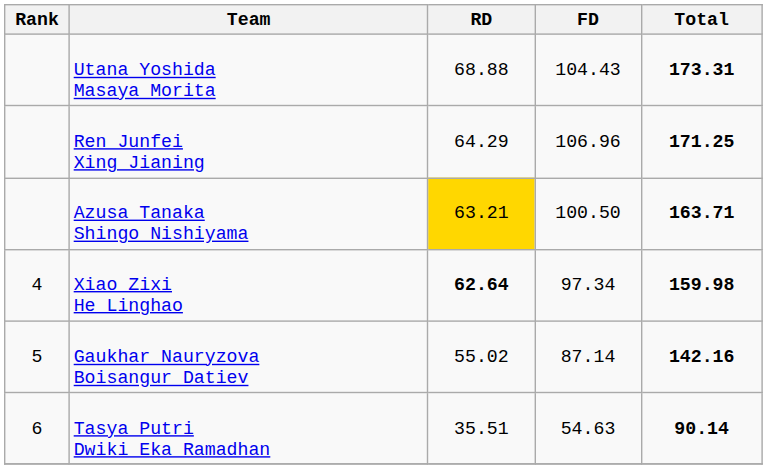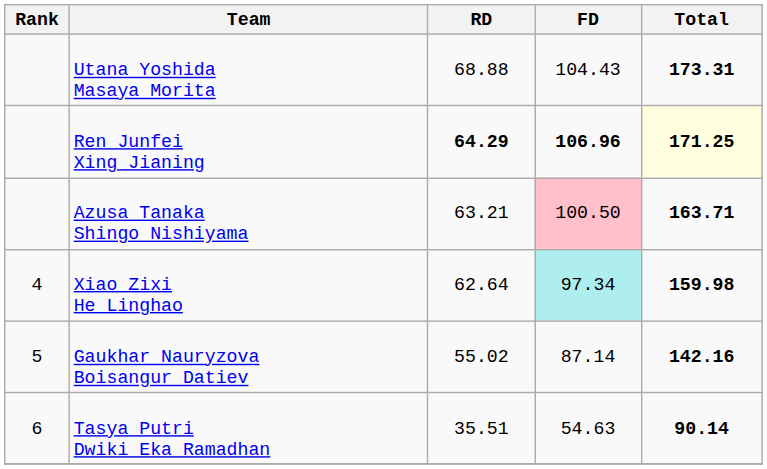(481, 142) normal -> (481, 142) bold
(588, 142) normal -> (588, 142) bold
(702, 142) no background -> (702, 142) lightyellow background
(481, 214) gold background -> (481, 214) no background
(588, 214) no background -> (588, 214) pink background
(481, 285) bold -> (481, 285) normal
(588, 285) no background -> (588, 285) paleturquoise background
